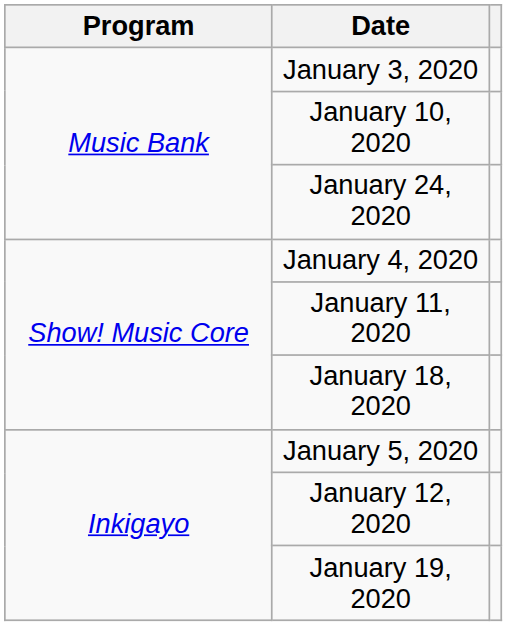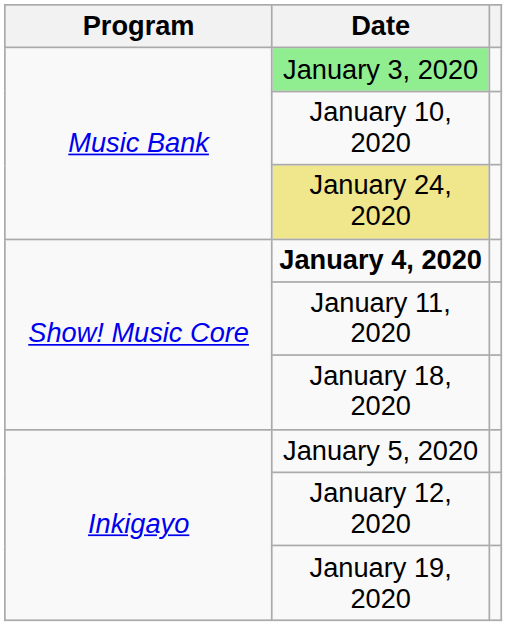(381, 69) no background -> (381, 69) lightgreen background
(381, 201) no background -> (381, 201) khaki background
(381, 259) normal -> (381, 259) bold
